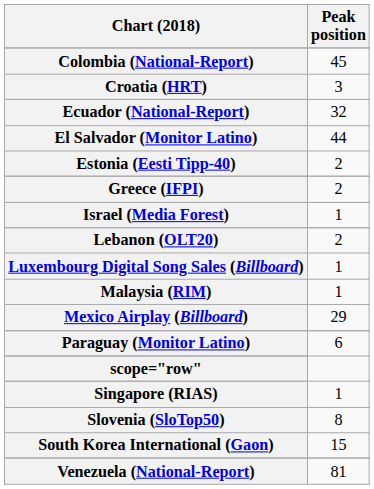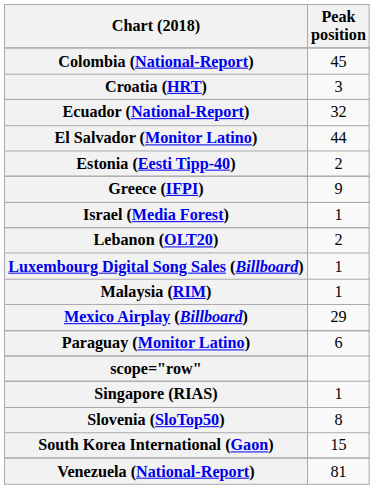(338, 189) 2 -> (338, 189) 9
